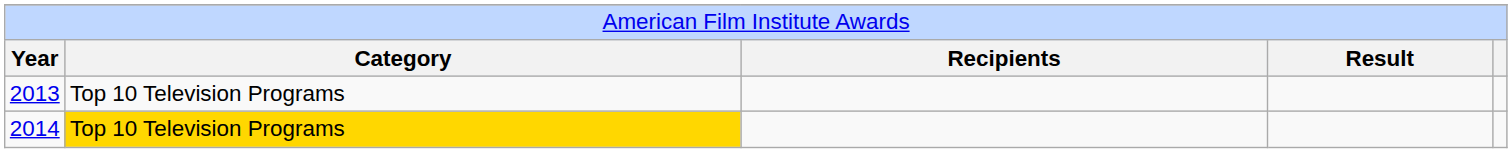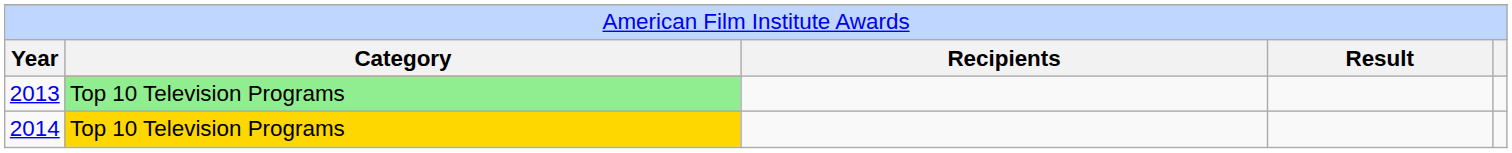(207, 93) no background -> (207, 93) lightgreen background
